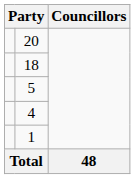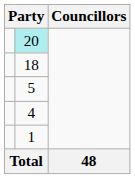(31, 40) no background -> (31, 40) paleturquoise background
